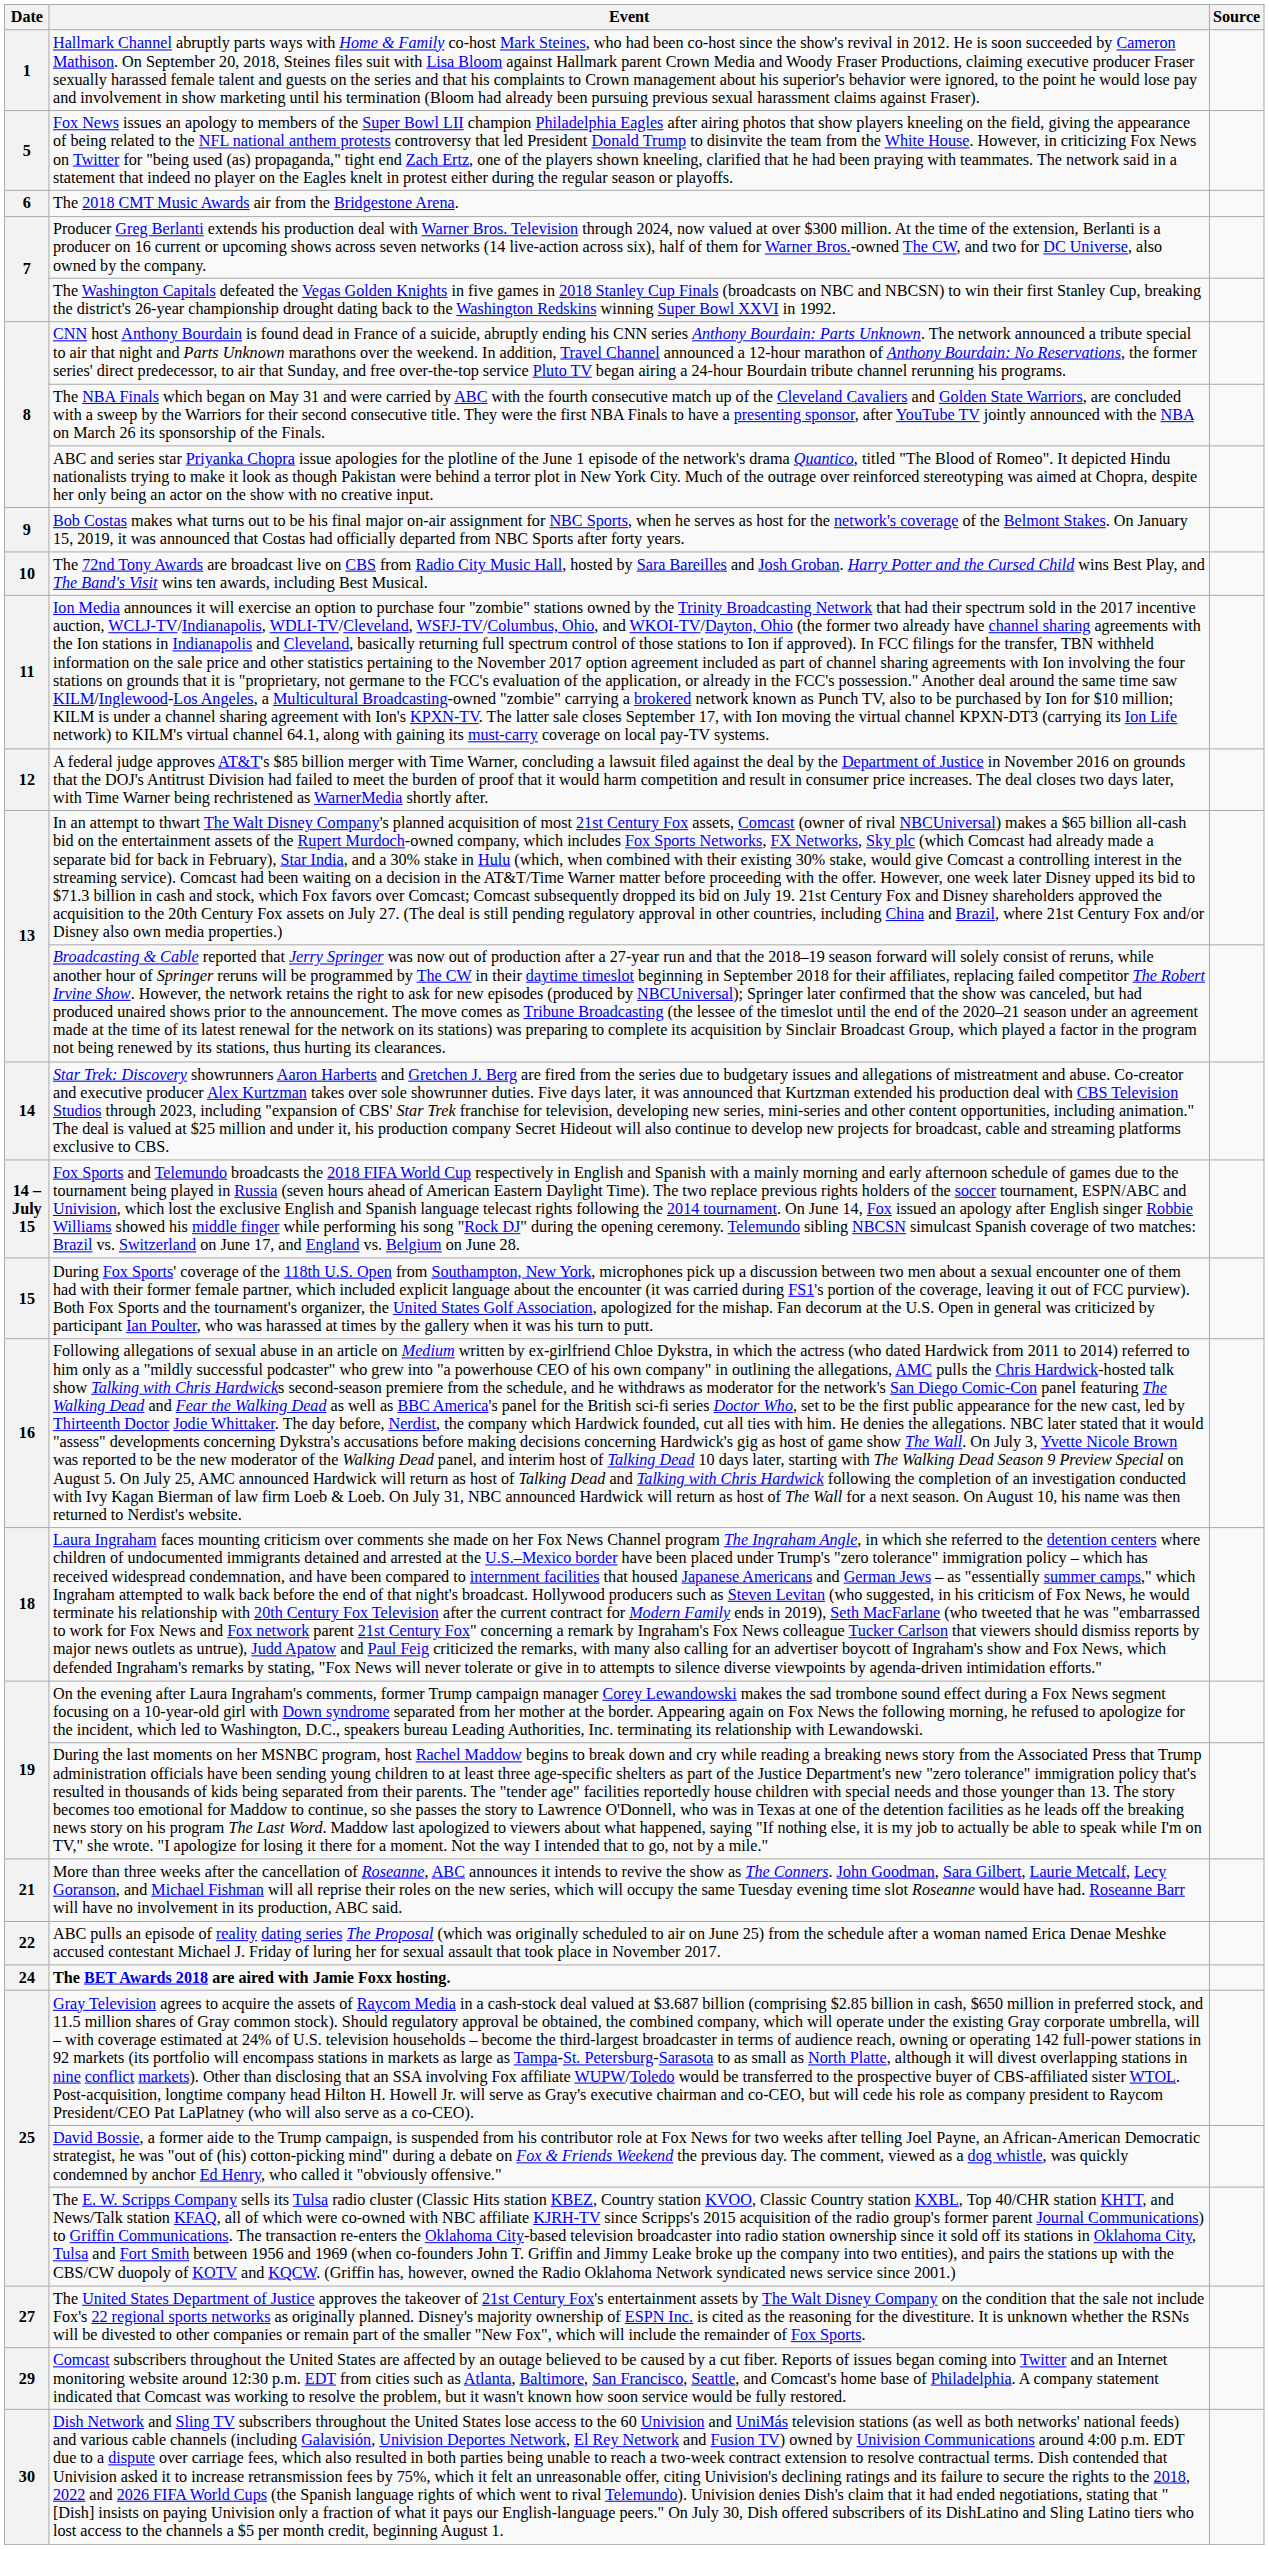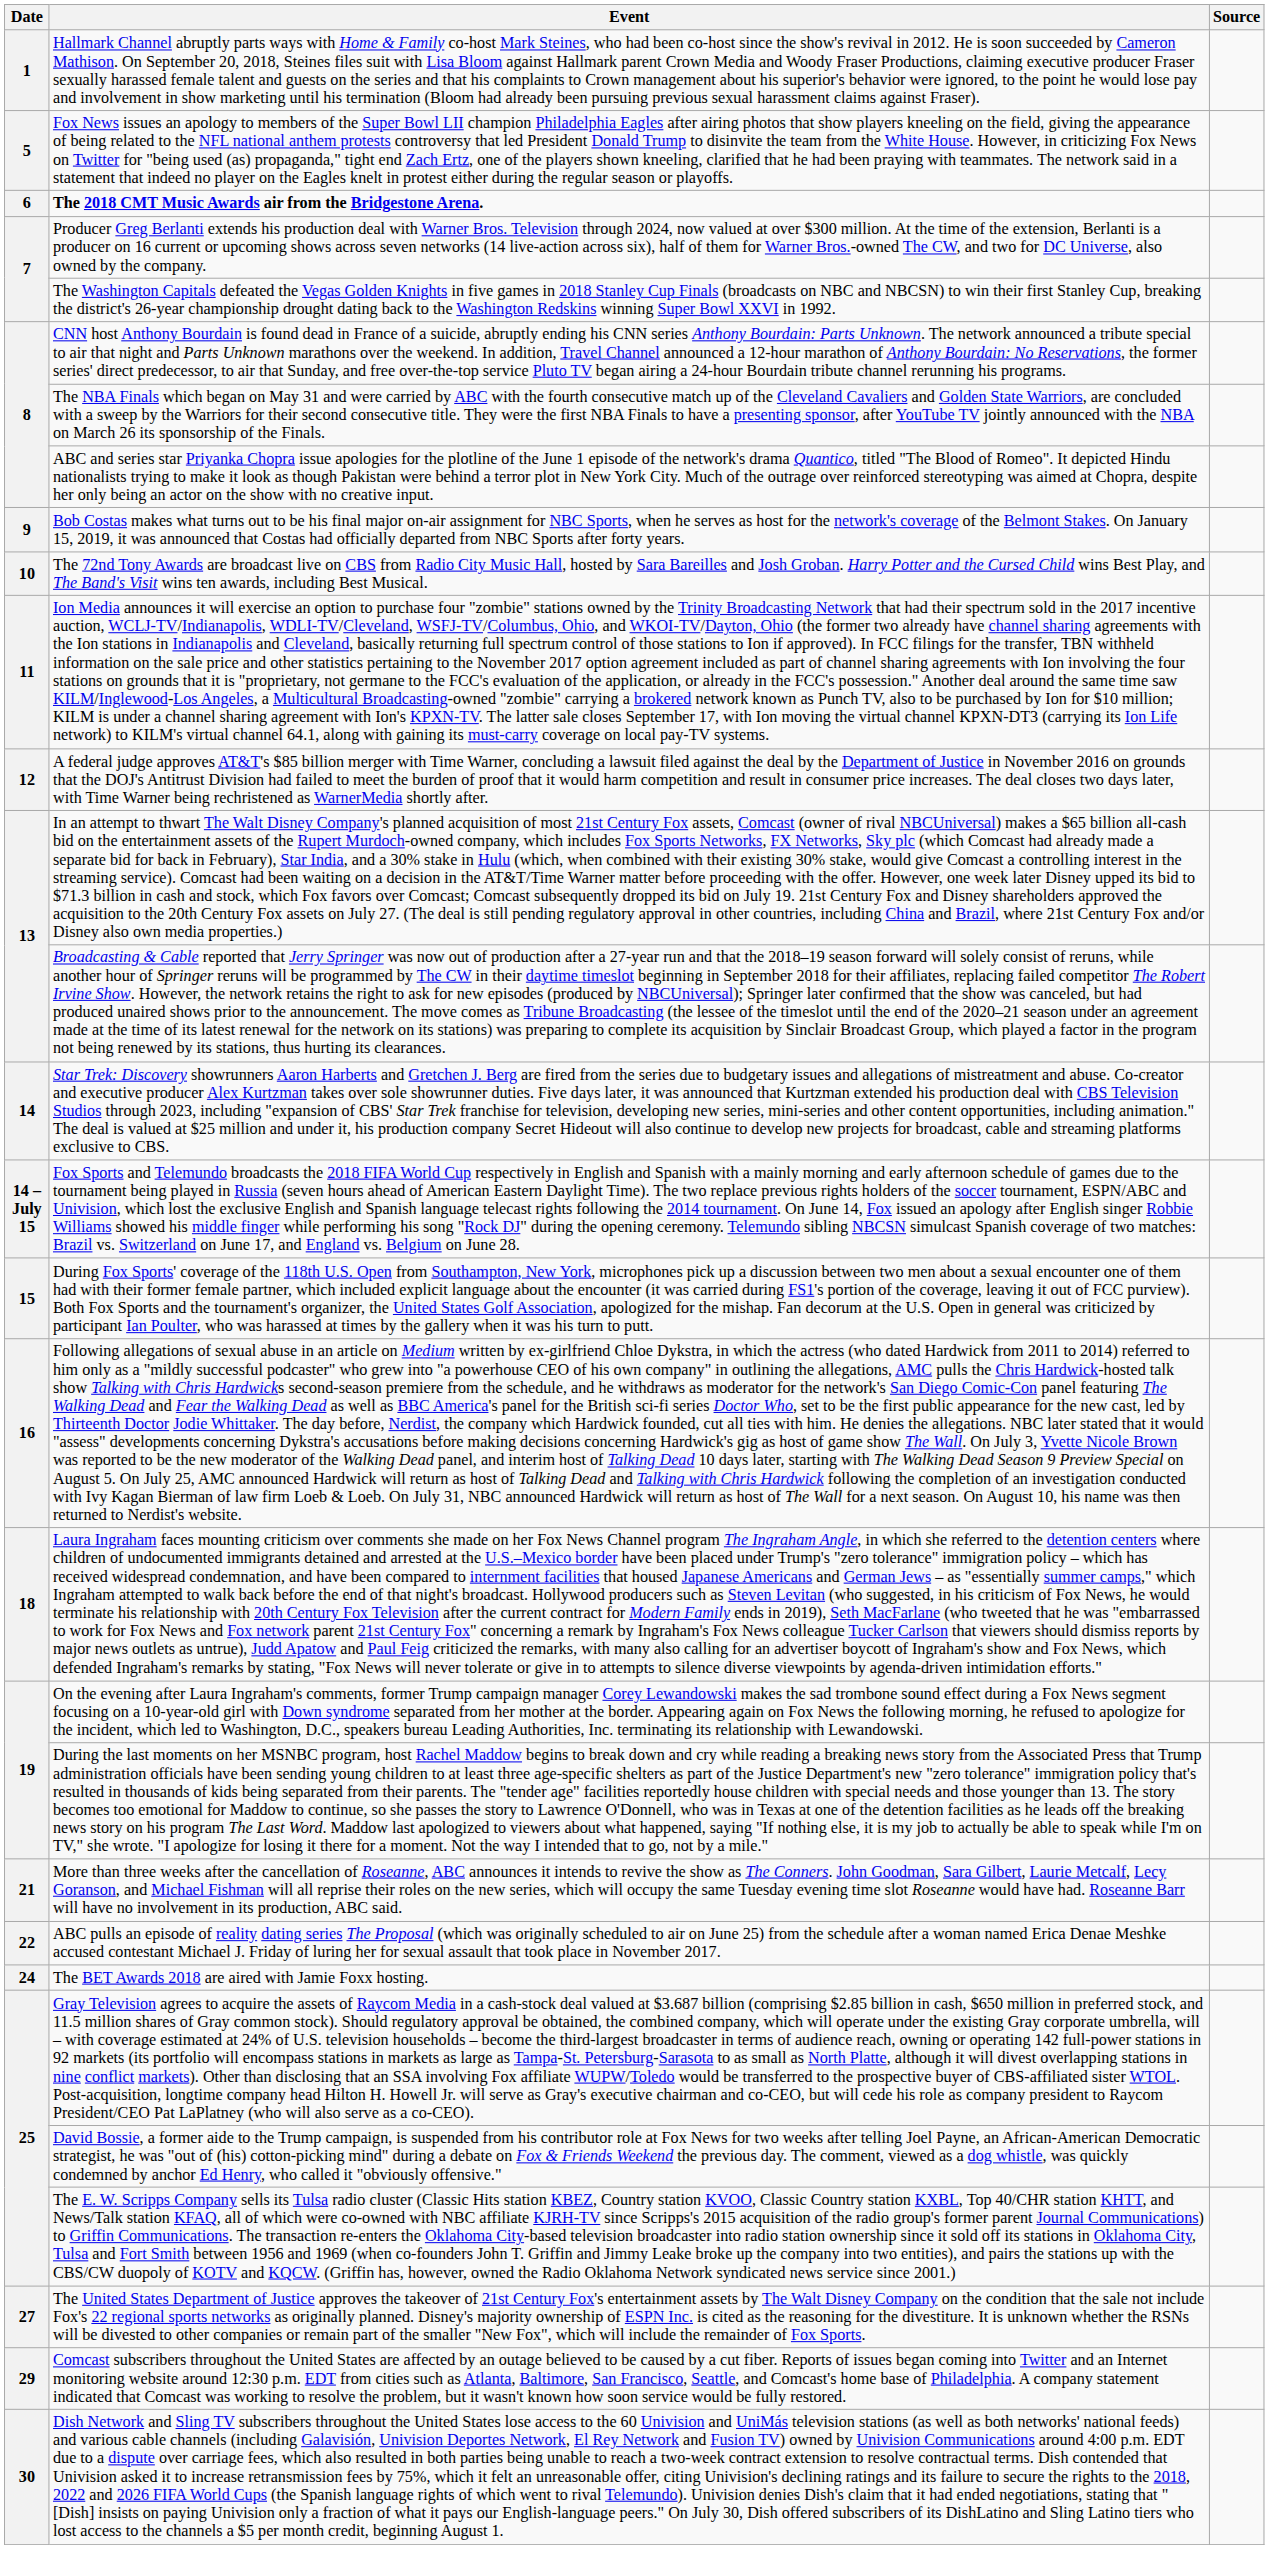(256, 203) normal -> (268, 203) bold
(252, 1977) bold -> (241, 1977) normal
